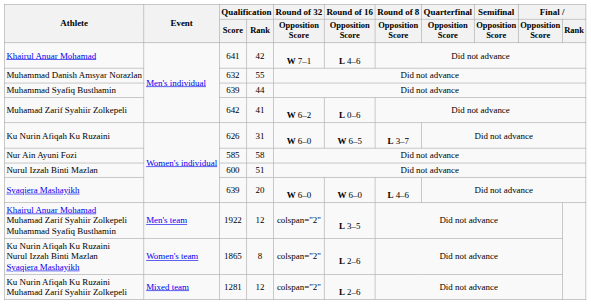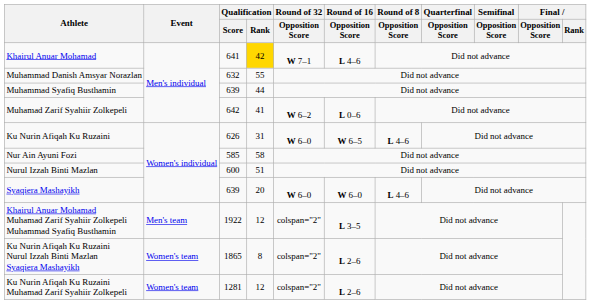(260, 56) no background -> (260, 56) gold background
(398, 141) L 3–7 -> (398, 141) L 4–6
(168, 287) Mixed team -> (172, 287) Women's team
